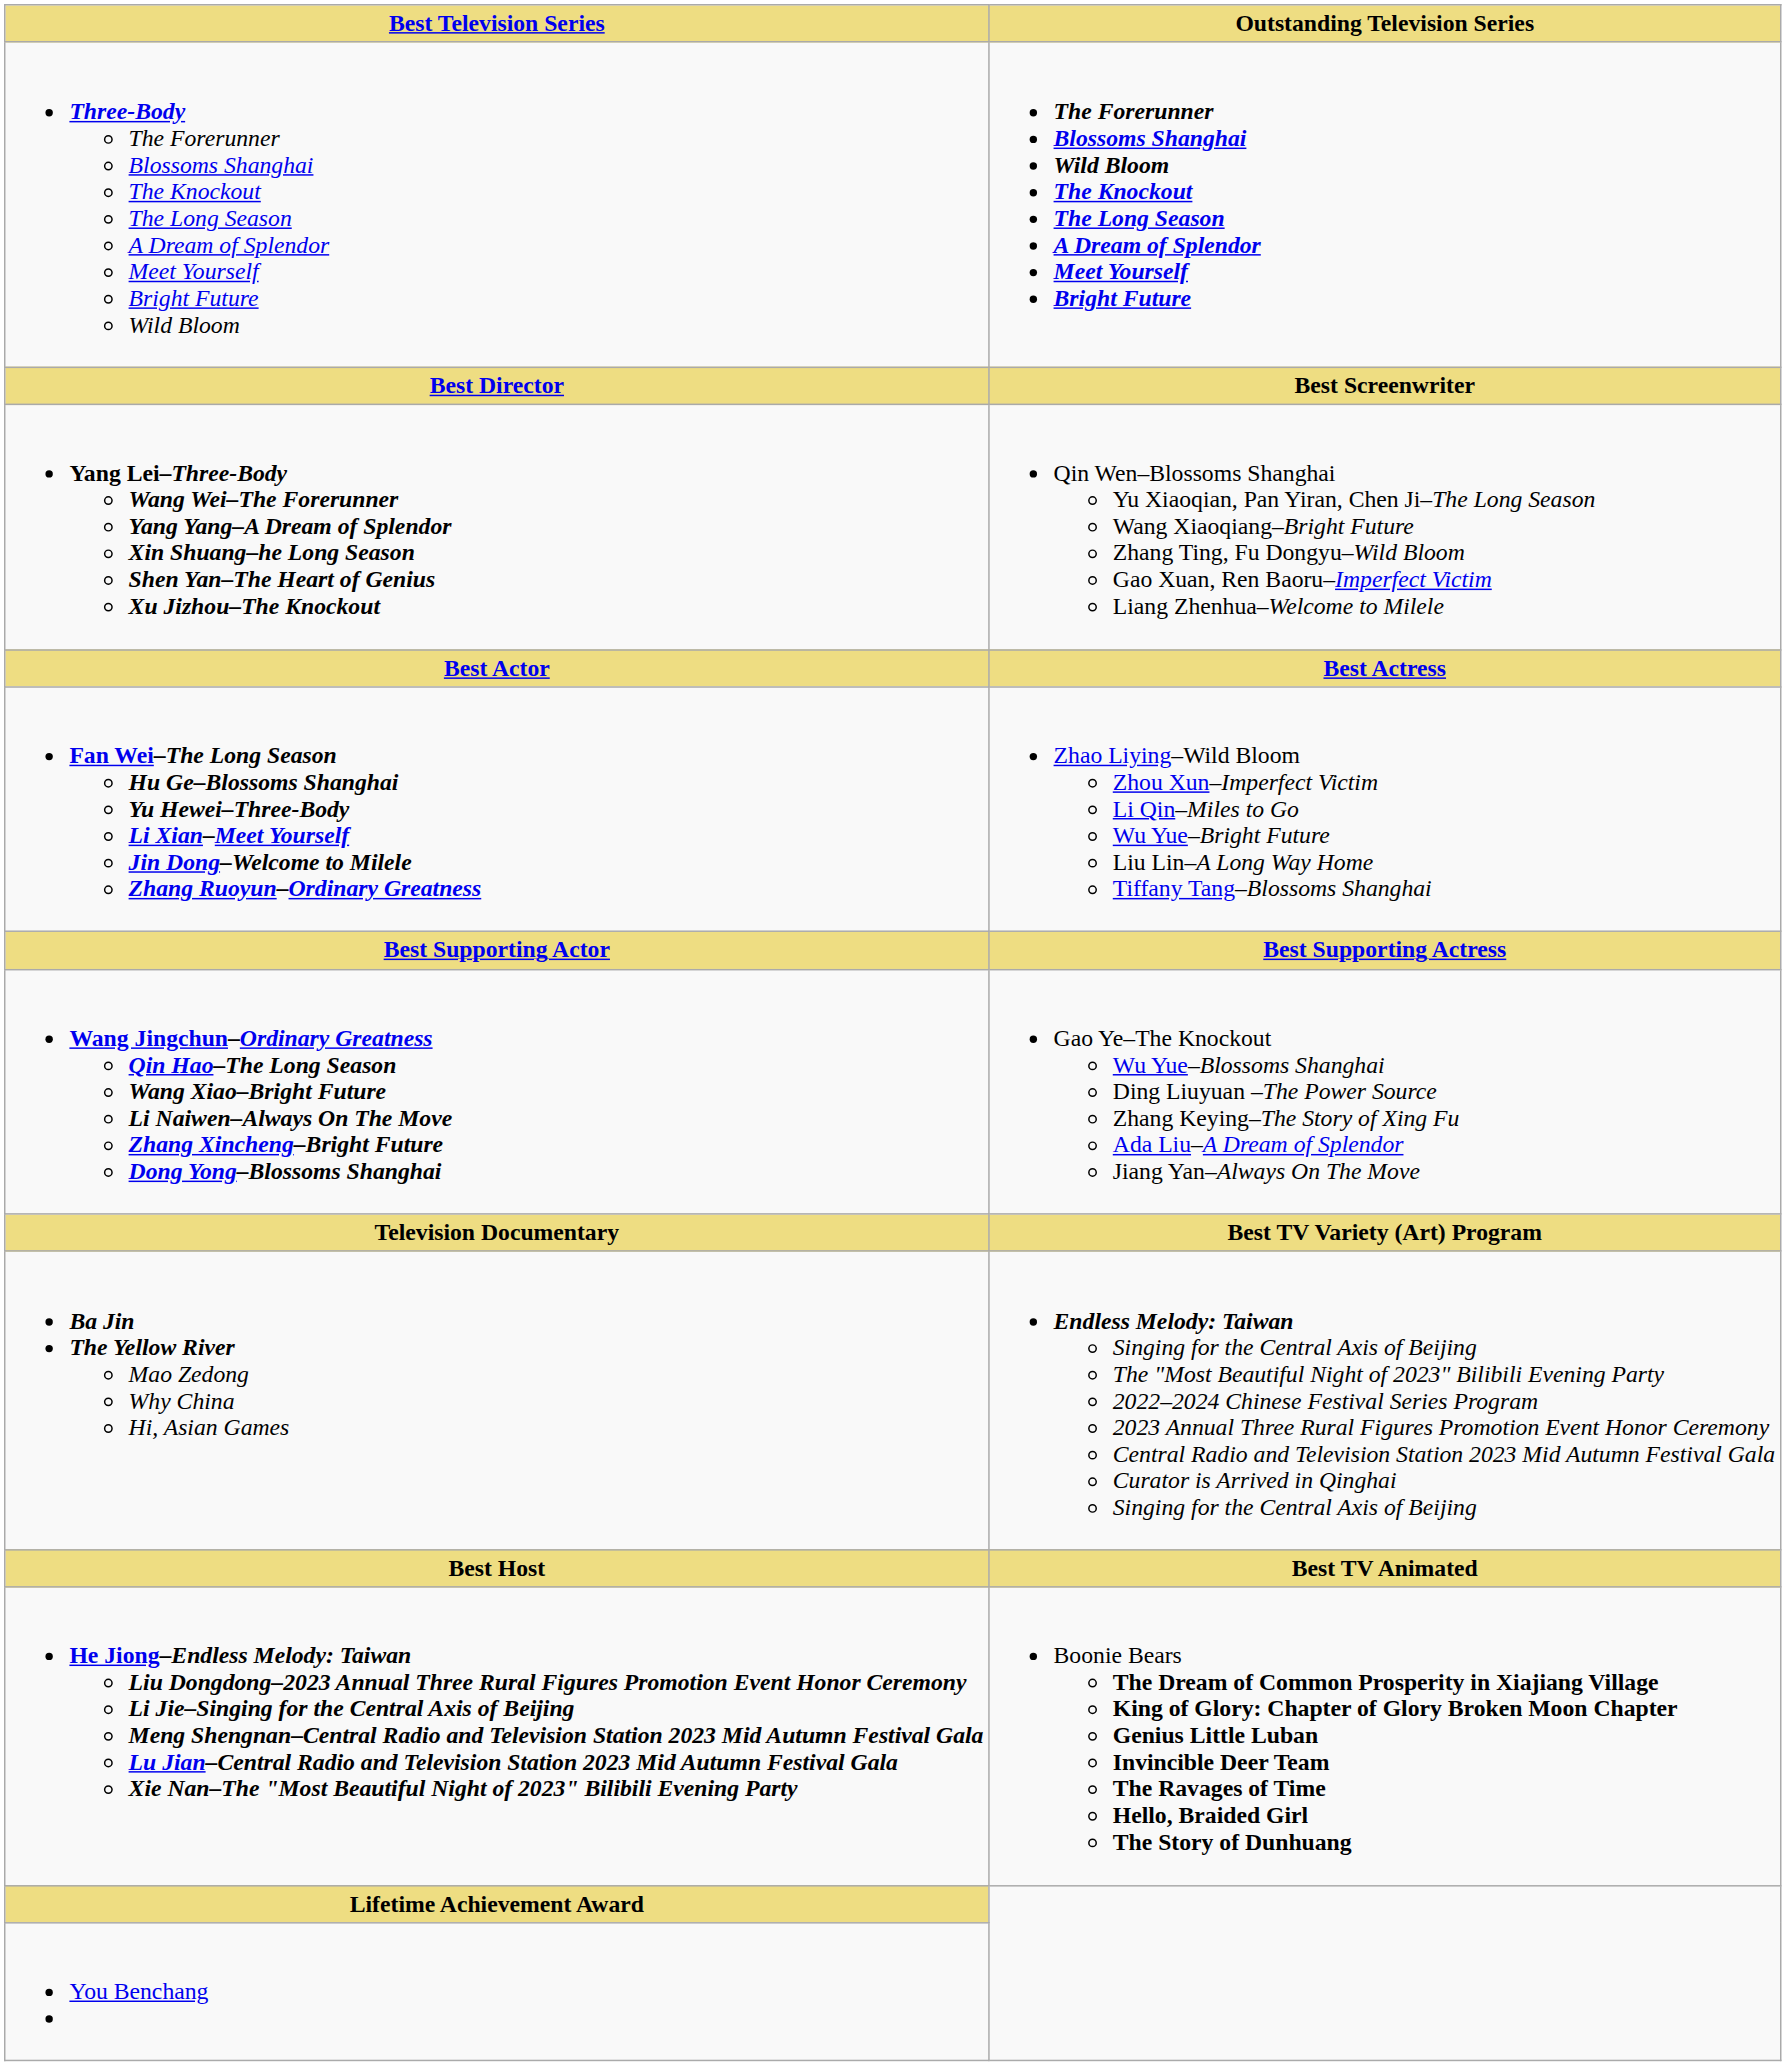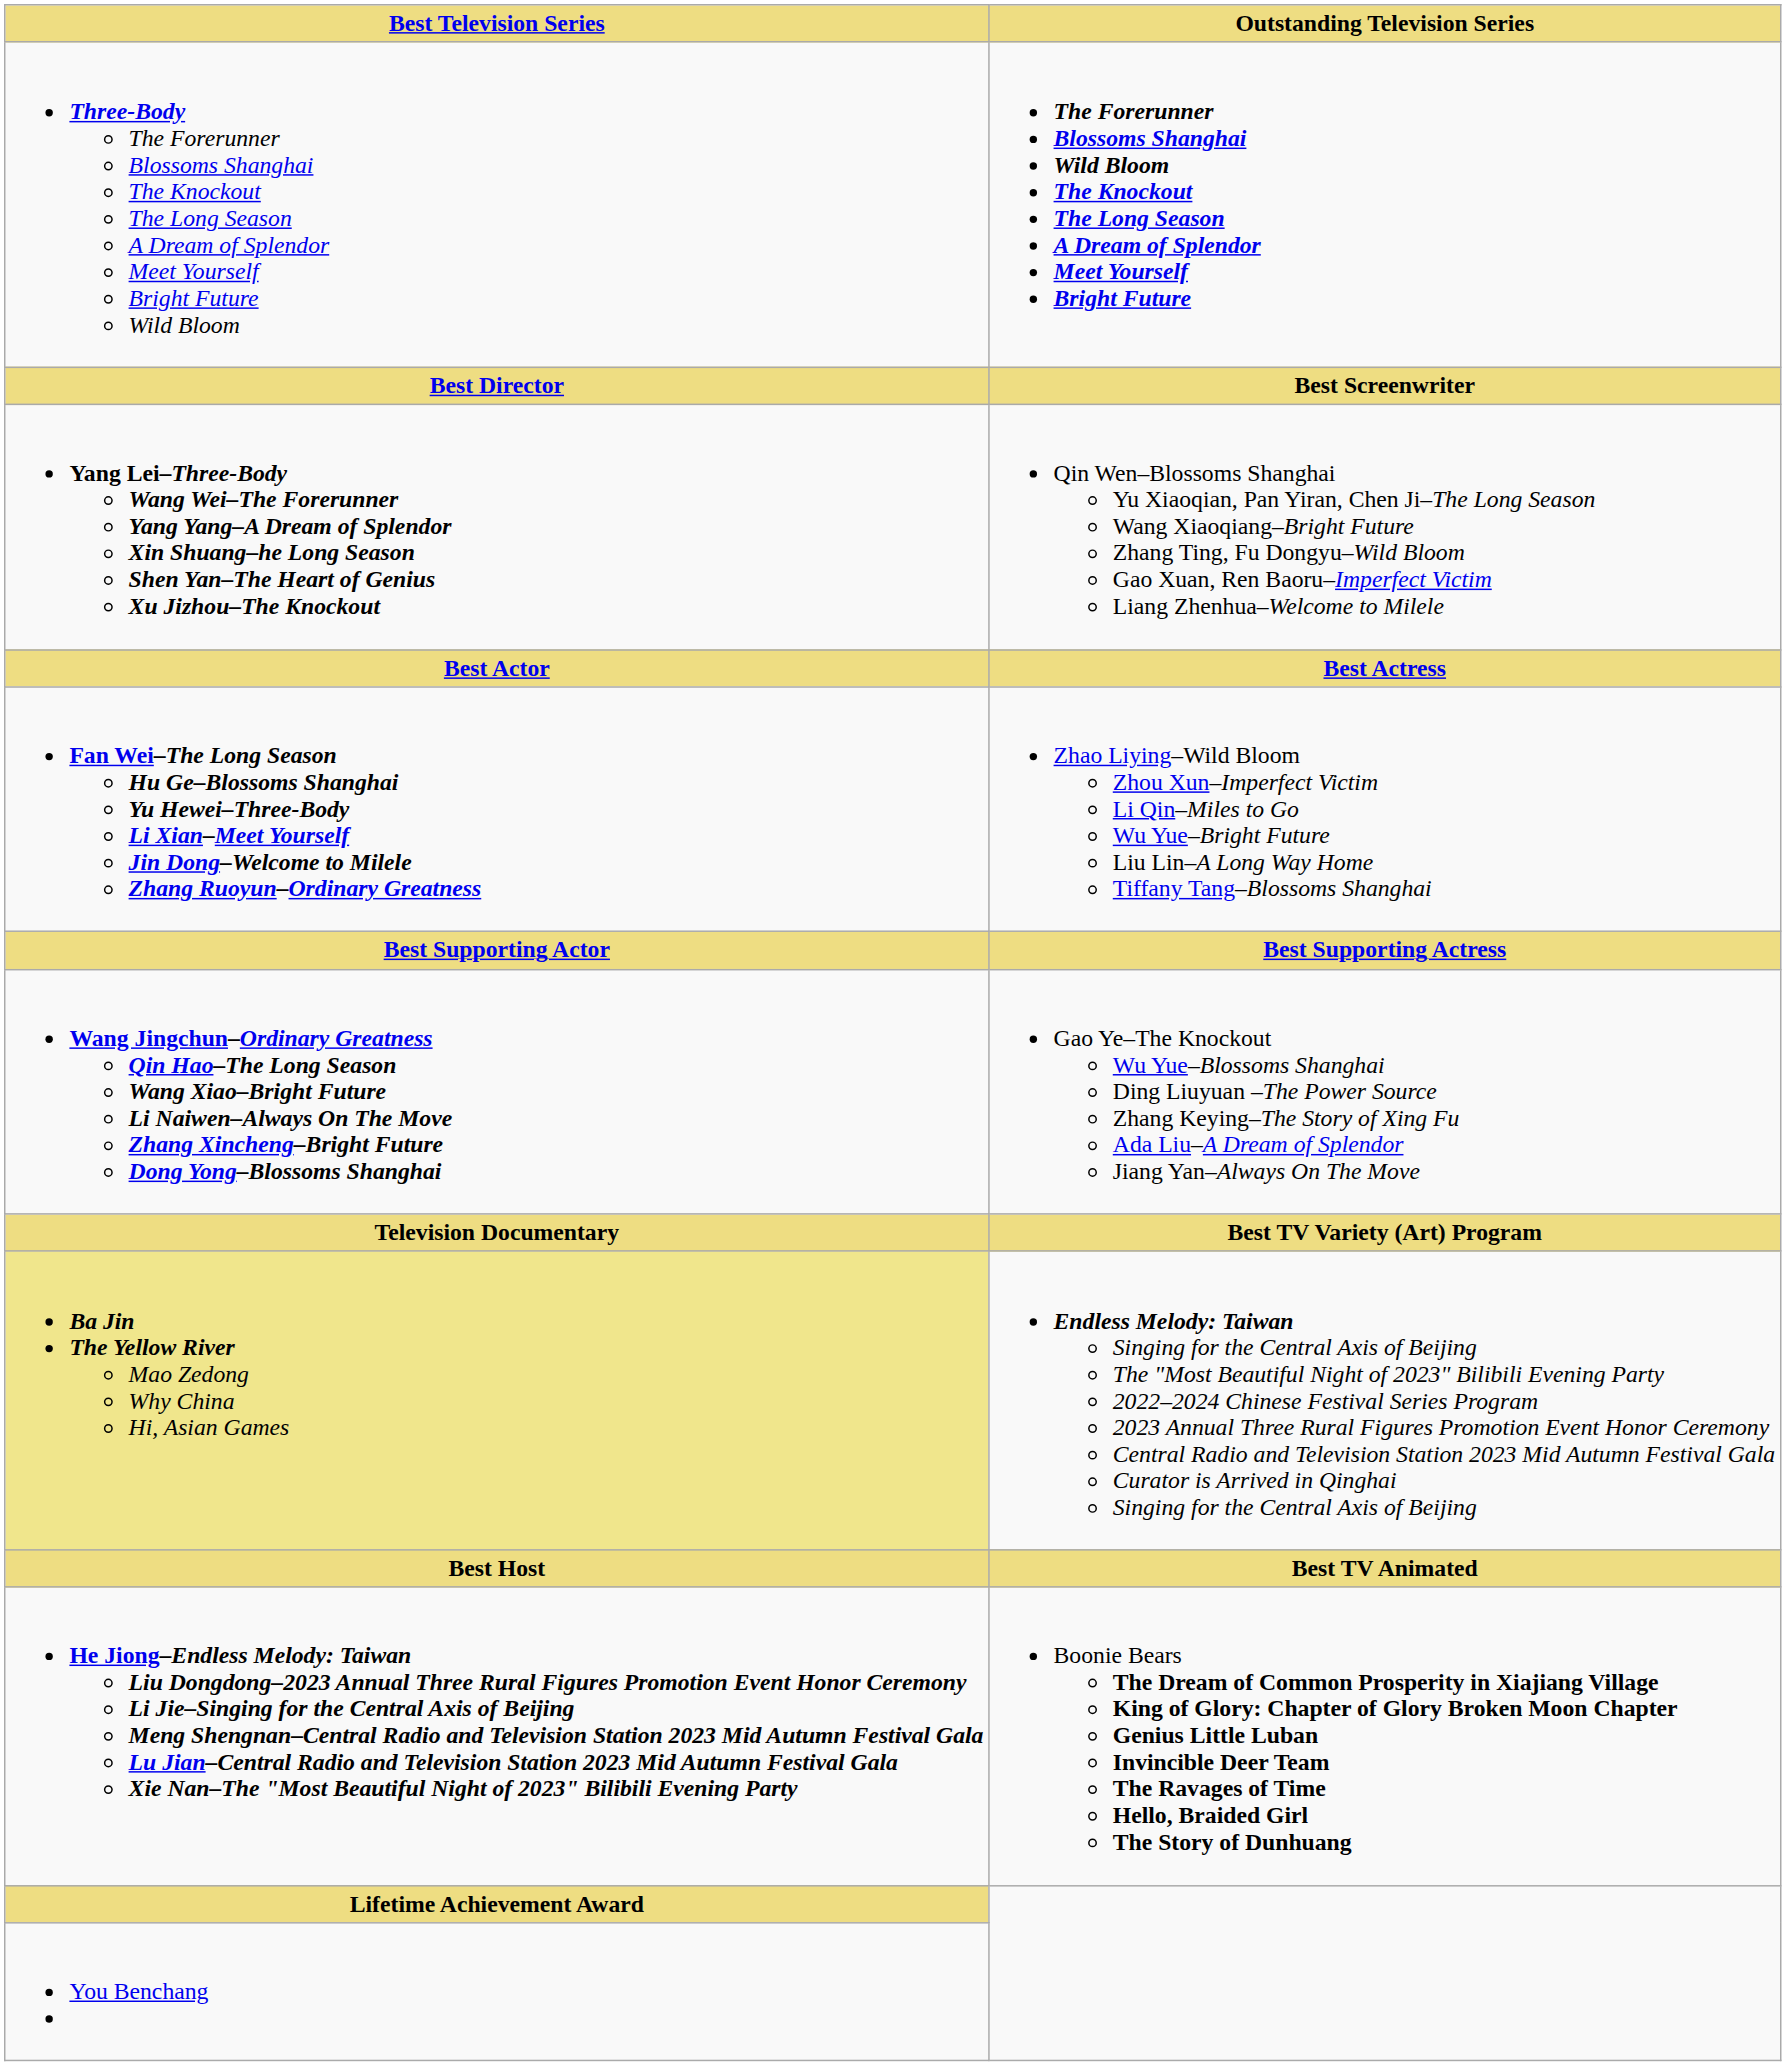(497, 1374) no background -> (497, 1374) khaki background
